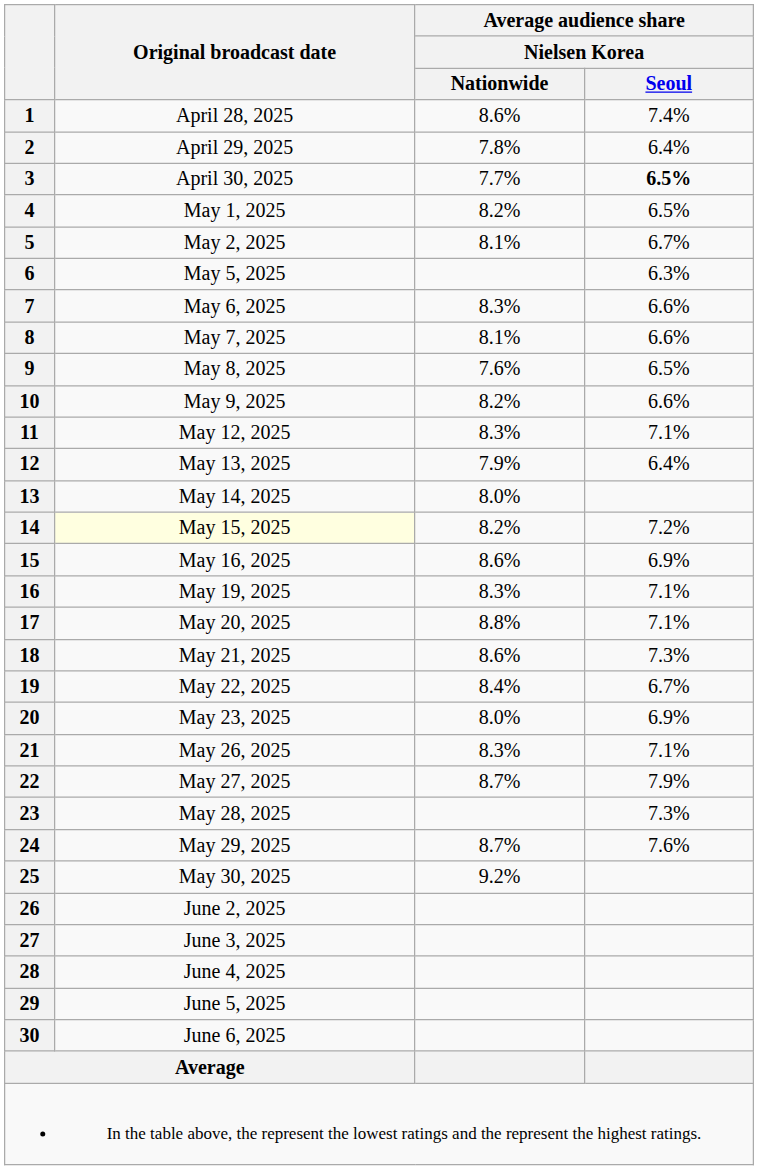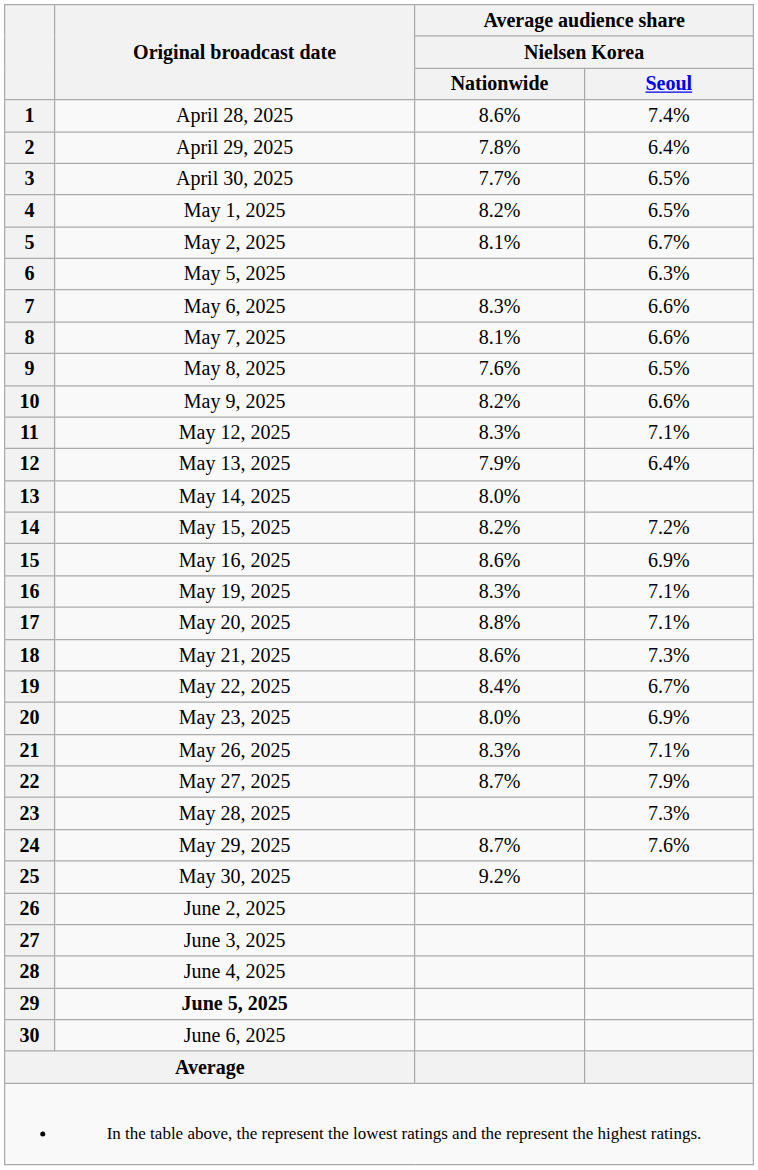(669, 178) bold -> (669, 178) normal
(235, 527) lightyellow background -> (235, 527) no background
(235, 1003) normal -> (235, 1003) bold
